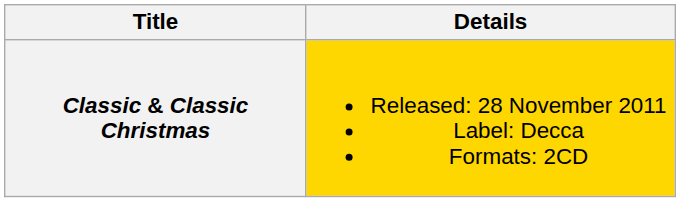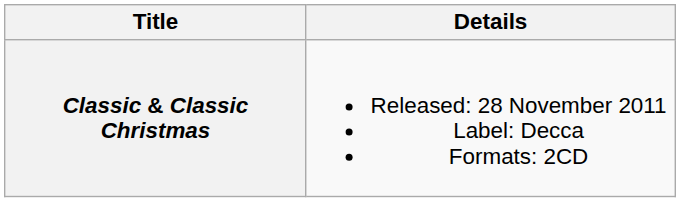(491, 131) gold background -> (491, 131) no background
